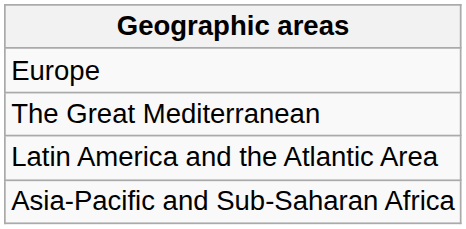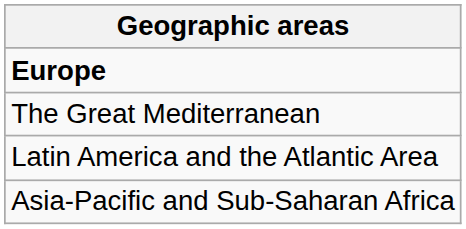(56, 69) normal -> (59, 69) bold
